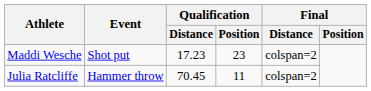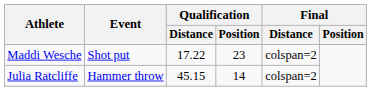(191, 55) 17.23 -> (191, 55) 17.22
(191, 76) 70.45 -> (191, 76) 45.15
(239, 76) 11 -> (239, 76) 14
